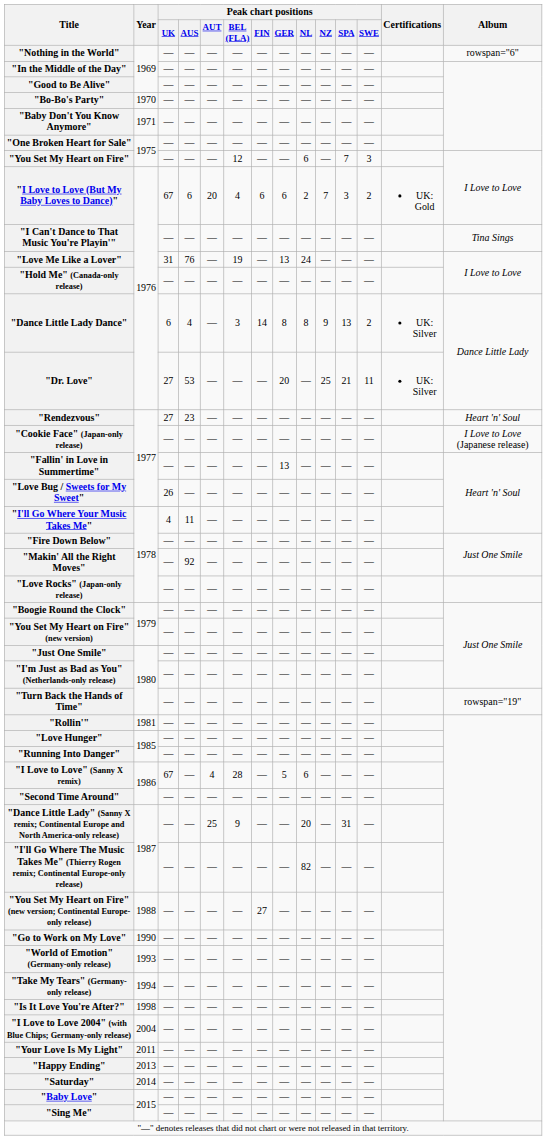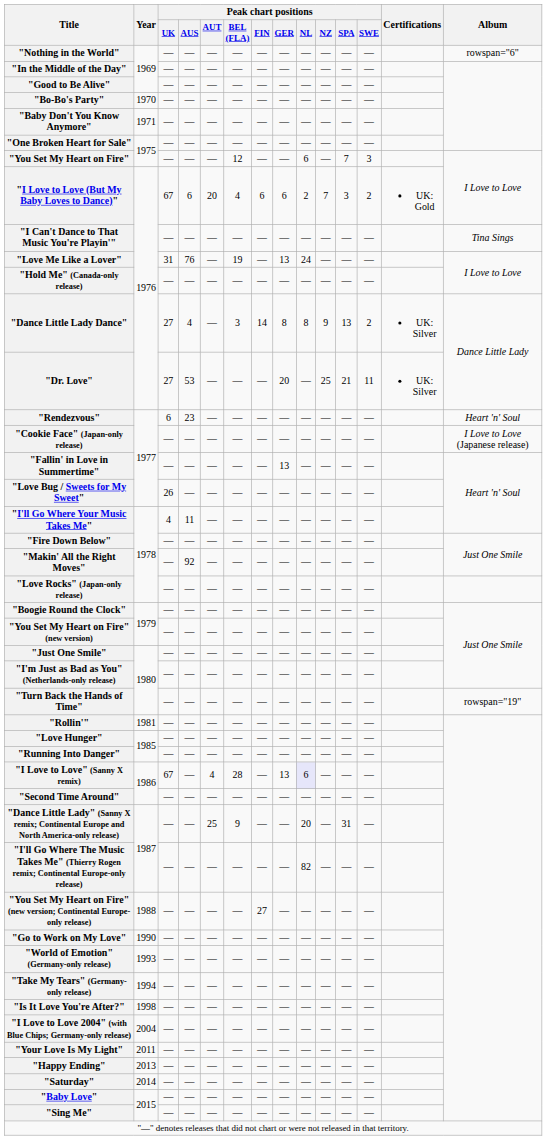(168, 323) 6 -> (168, 323) 27
(168, 417) 27 -> (168, 417) 6
(284, 775) 5 -> (284, 775) 13
(306, 775) no background -> (306, 775) lavender background
